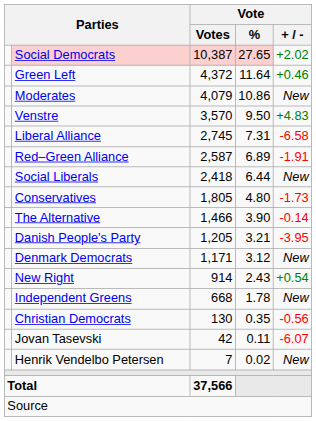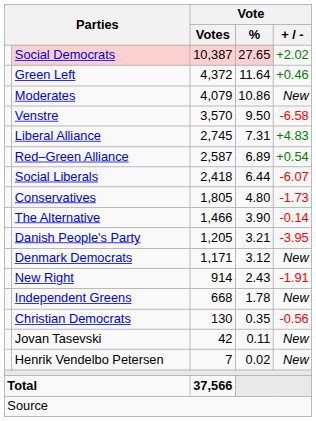(292, 116) +4.83 -> (294, 116) -6.58
(294, 136) -6.58 -> (292, 136) +4.83
(294, 156) -1.91 -> (292, 156) +0.54
(296, 177) New -> (294, 177) -6.07
(292, 278) +0.54 -> (294, 278) -1.91
(294, 339) -6.07 -> (296, 339) New
